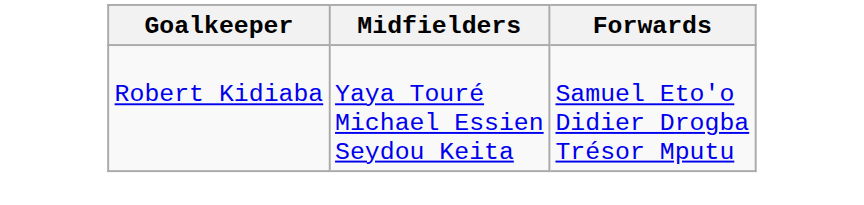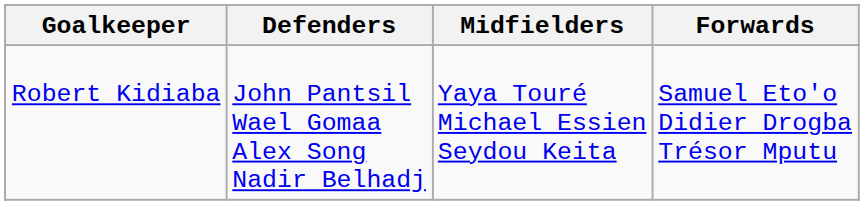+ column: (329, 25)
